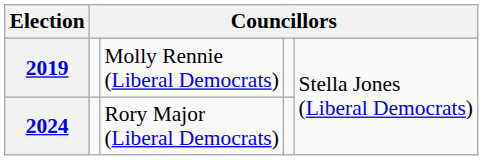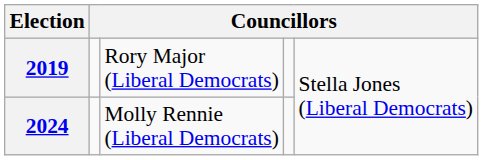(192, 67) Molly Rennie (Liberal Democrats) -> (192, 67) Rory Major (Liberal Democrats)
(192, 125) Rory Major (Liberal Democrats) -> (192, 125) Molly Rennie (Liberal Democrats)
